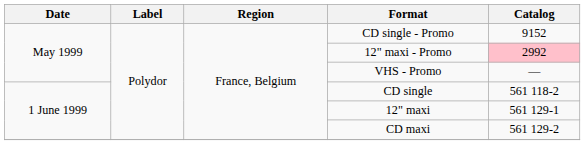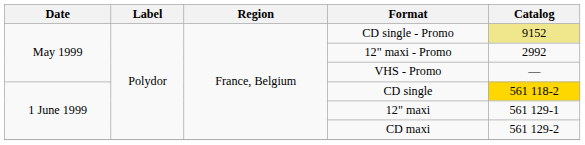(534, 33) no background -> (534, 33) khaki background
(534, 52) pink background -> (534, 52) no background
(534, 91) no background -> (534, 91) gold background
